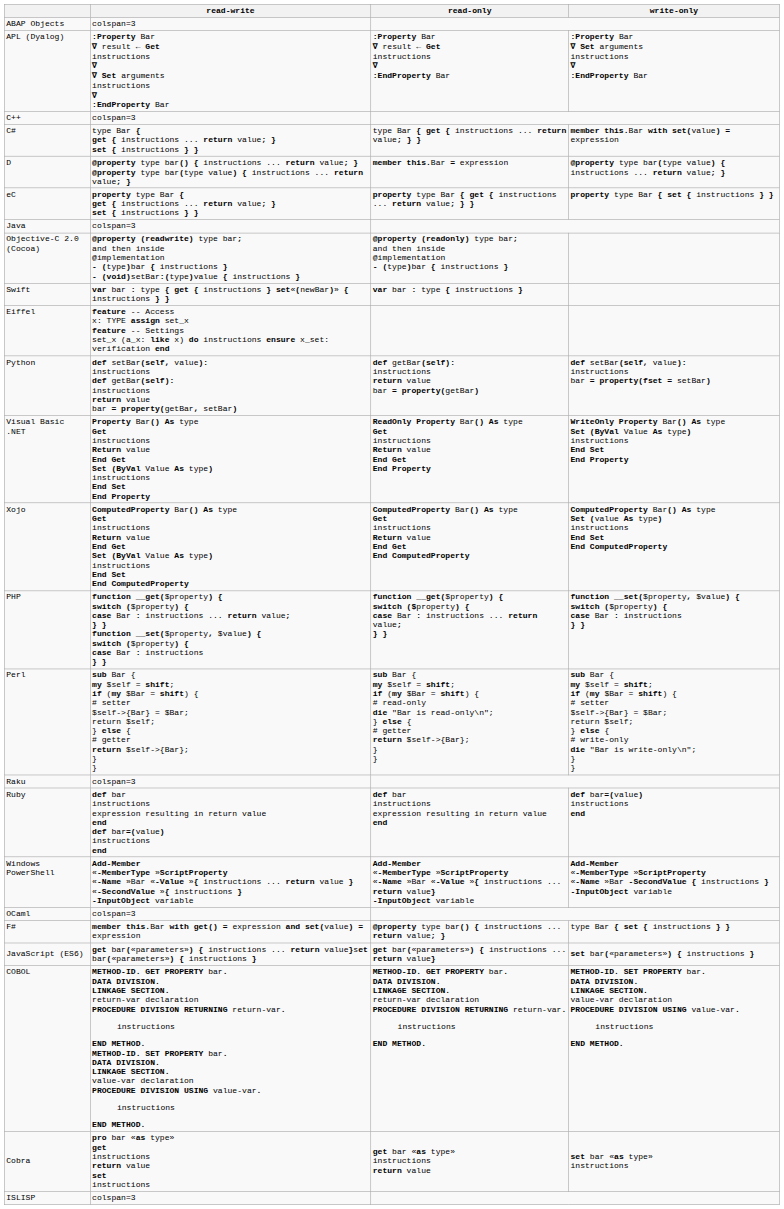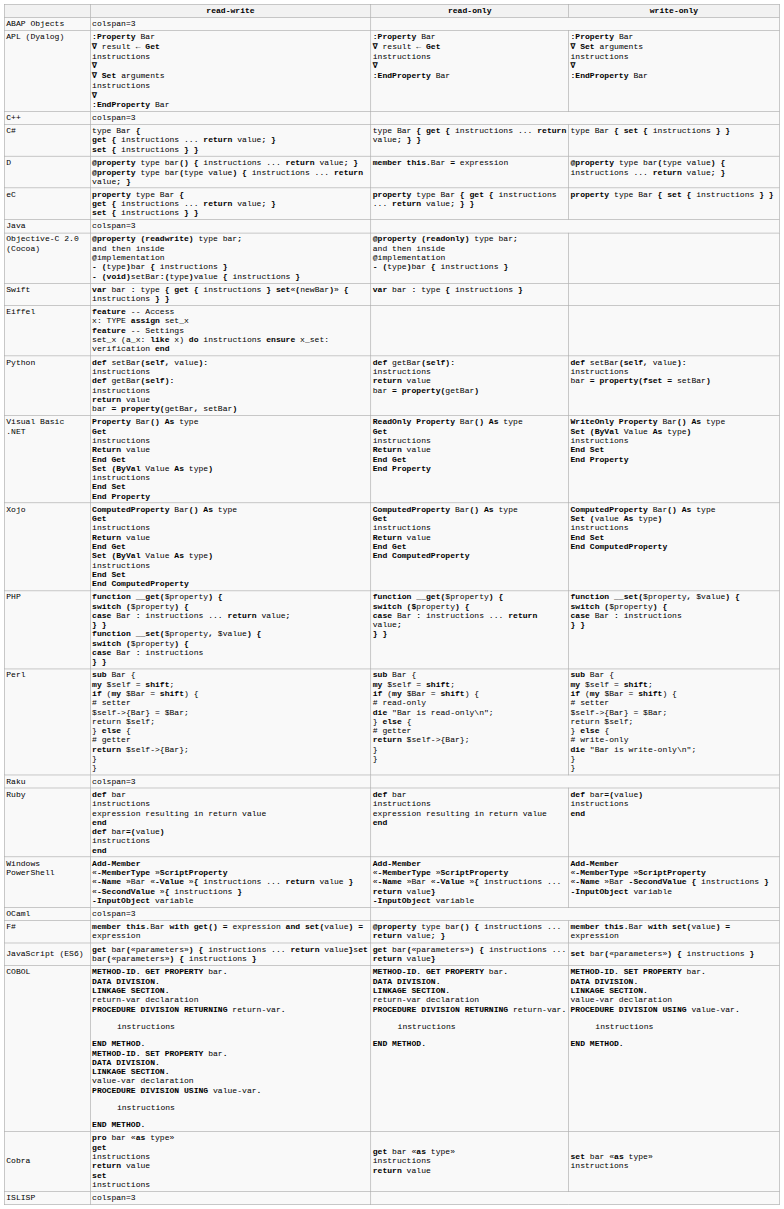(650, 136) member this.Bar with set(value) = expression -> (650, 131) type Bar { set { instructions } }
(650, 927) type Bar { set { instructions } } -> (650, 932) member this.Bar with set(value) = expression
